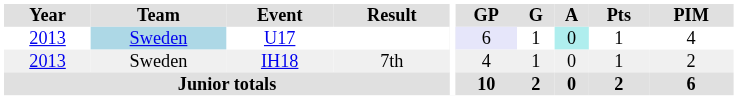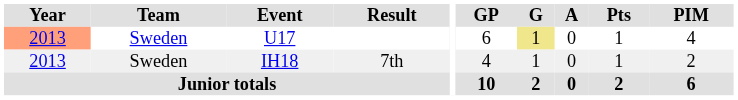(48, 38) no background -> (48, 38) lightsalmon background
(158, 38) lightblue background -> (158, 38) no background
(486, 38) lavender background -> (486, 38) no background
(536, 38) no background -> (536, 38) khaki background
(572, 38) paleturquoise background -> (572, 38) no background
